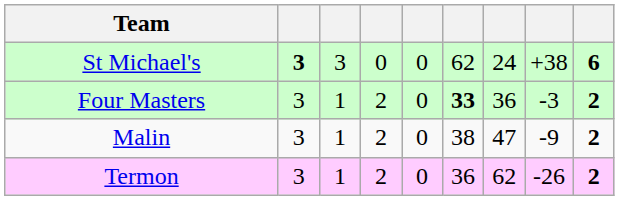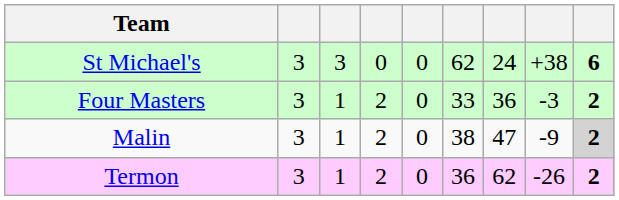(299, 61) bold -> (299, 61) normal
(463, 99) bold -> (463, 99) normal
(594, 137) no background -> (594, 137) lightgrey background
